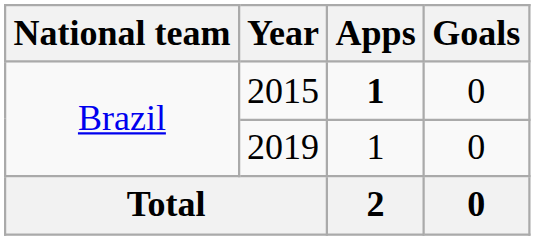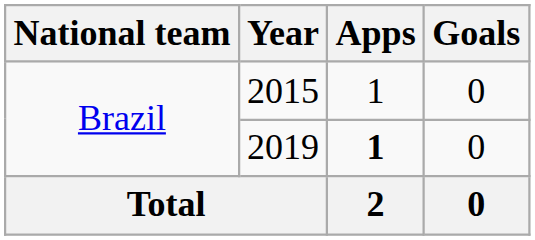(376, 90) bold -> (376, 90) normal
(376, 147) normal -> (376, 147) bold
